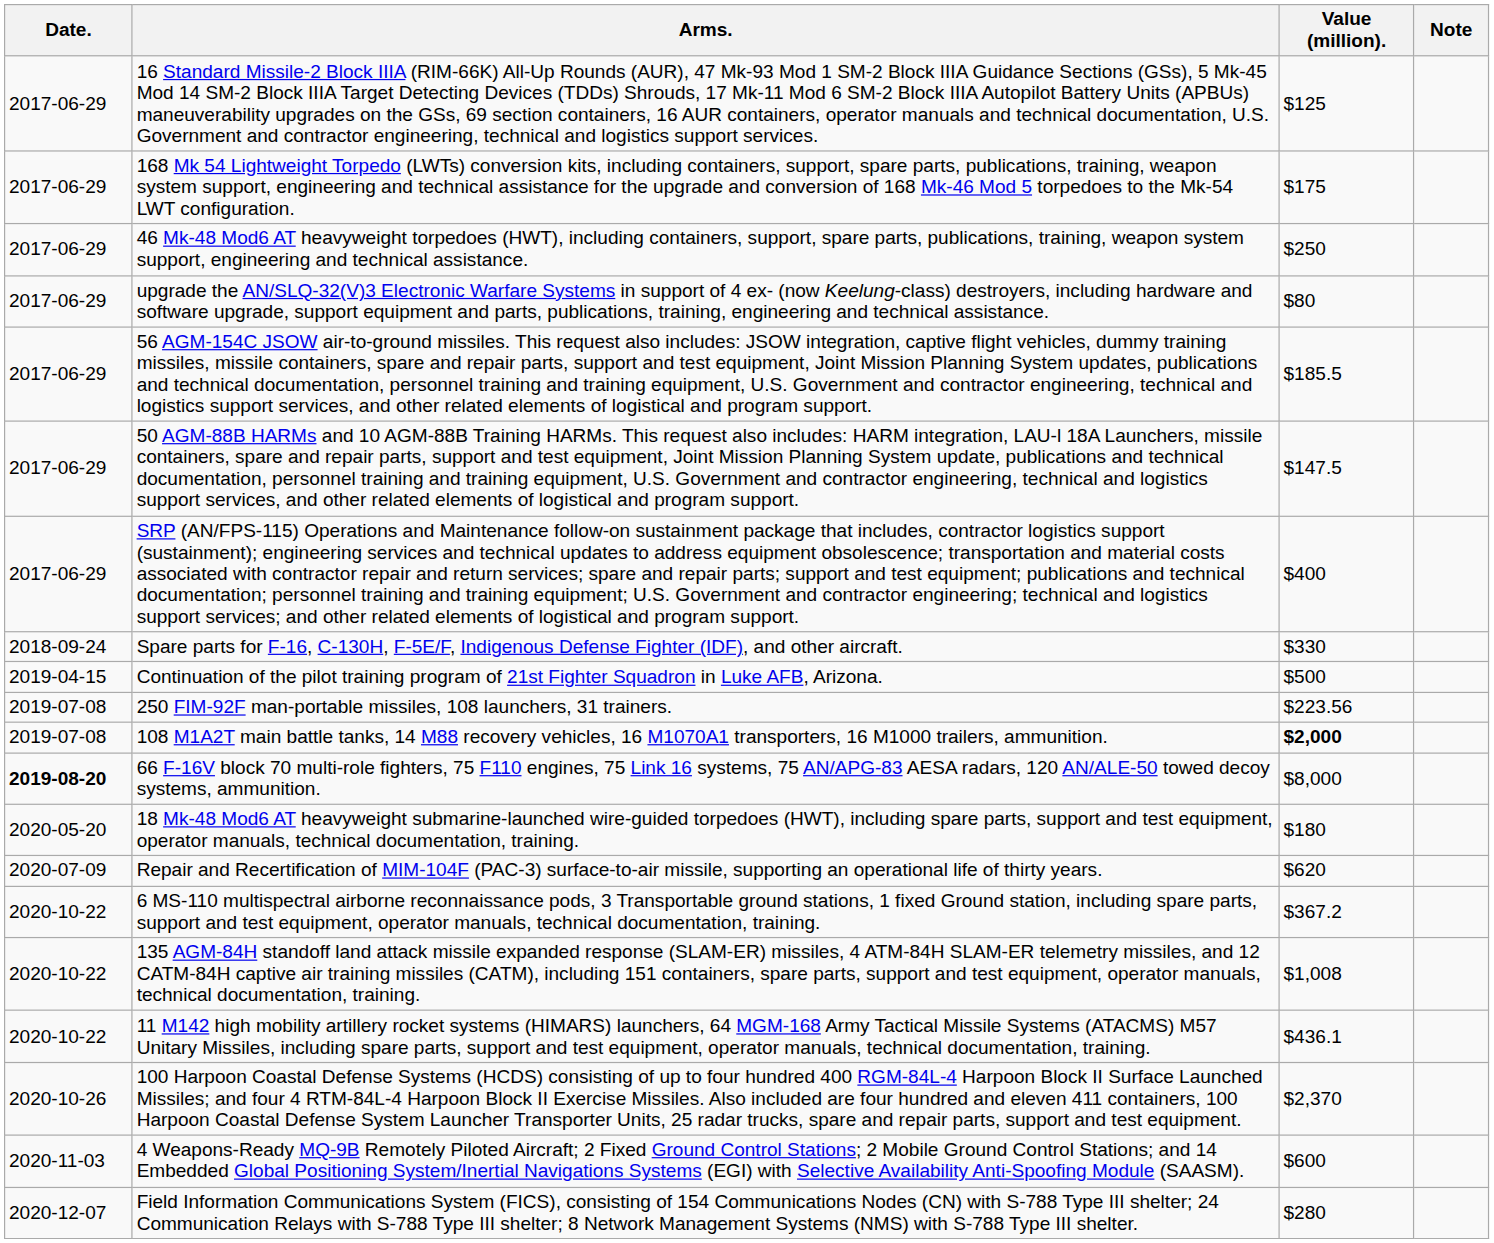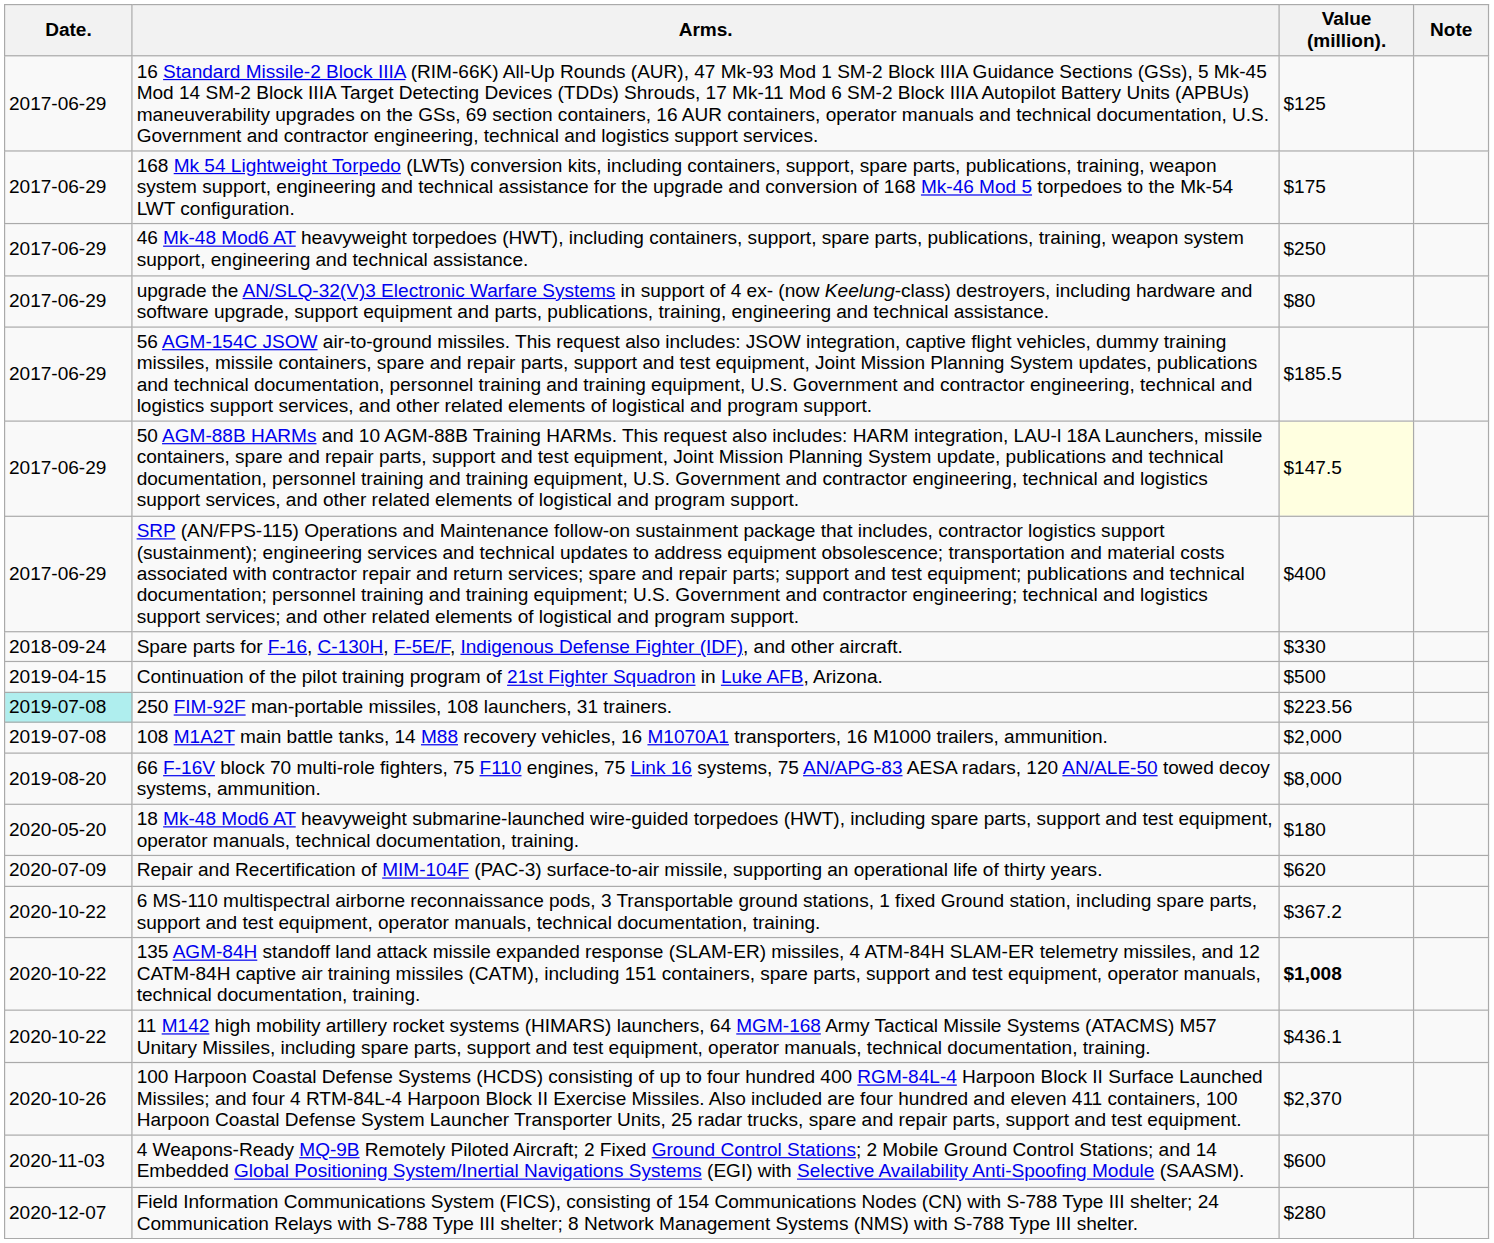(1313, 468) no background -> (1313, 468) lightyellow background
(58, 707) no background -> (58, 707) paleturquoise background
(1313, 737) bold -> (1313, 737) normal
(58, 778) bold -> (58, 778) normal
(1313, 973) normal -> (1313, 973) bold
